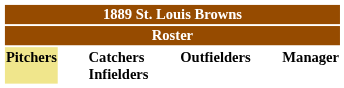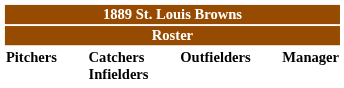(31, 56) khaki background -> (31, 56) no background
